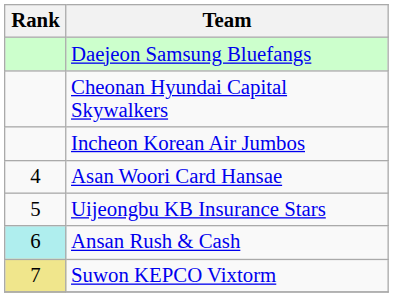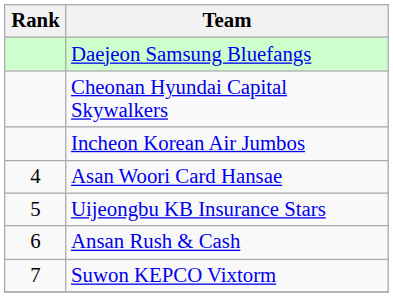(35, 242) paleturquoise background -> (35, 242) no background
(35, 275) khaki background -> (35, 275) no background
